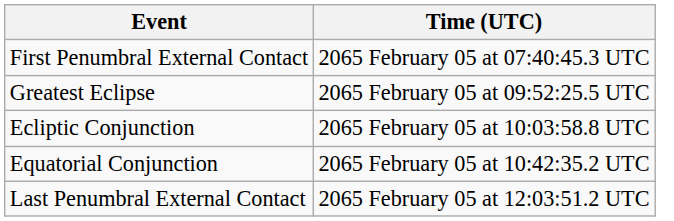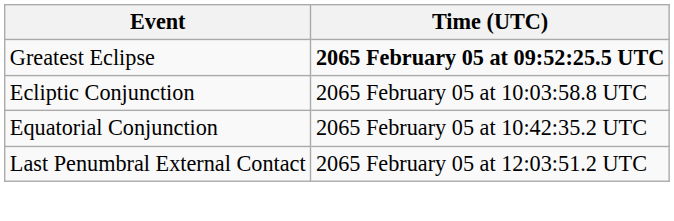- row: (159, 57)
(484, 92) normal -> (490, 57) bold
